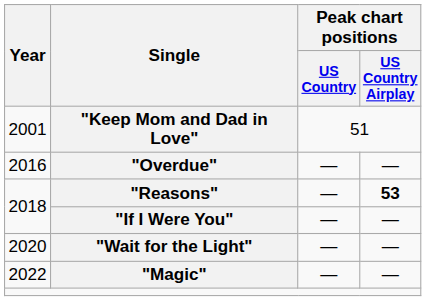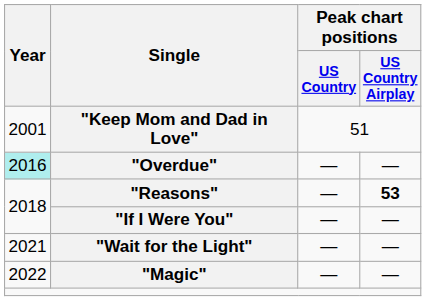(28, 165) no background -> (28, 165) paleturquoise background
(28, 247) 2020 -> (28, 247) 2021
